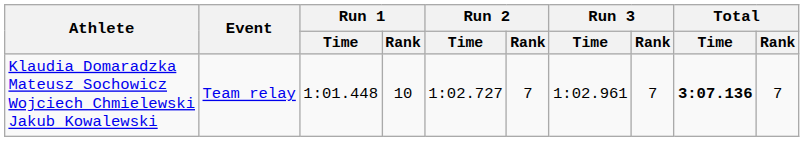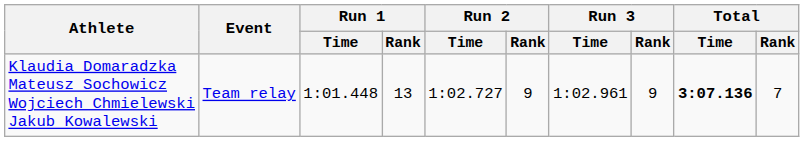(403, 95) 10 -> (403, 95) 13
(528, 95) 7 -> (528, 95) 9
(653, 95) 7 -> (653, 95) 9
